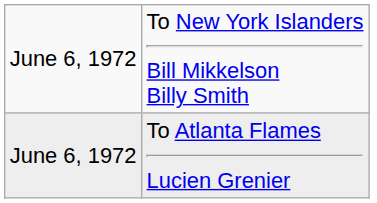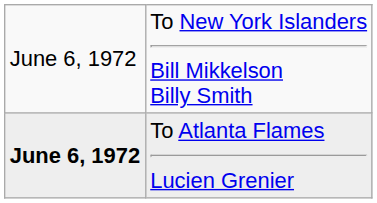(73, 155) normal -> (75, 155) bold
